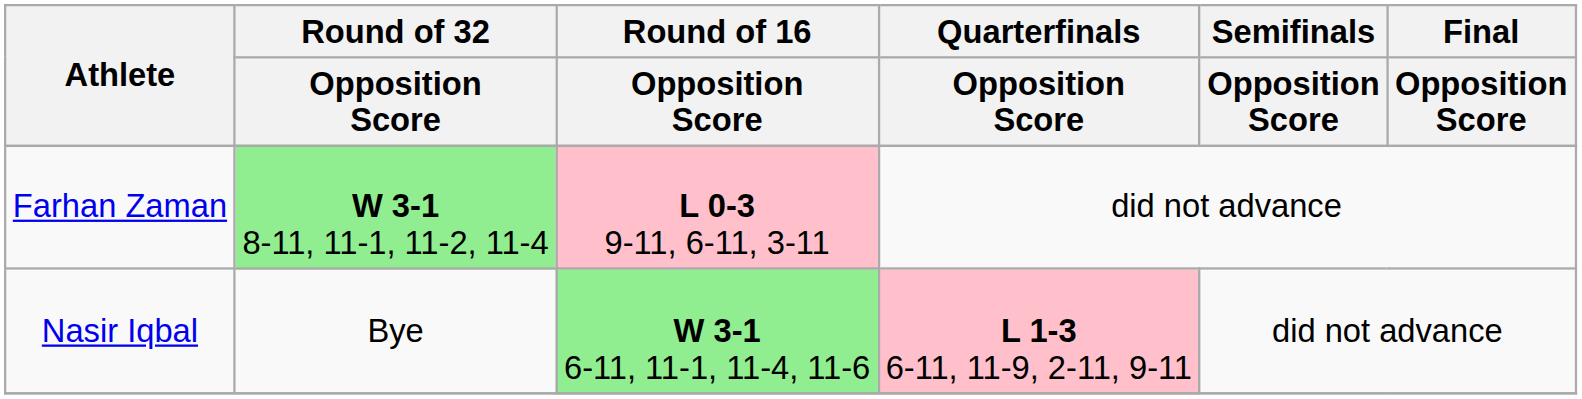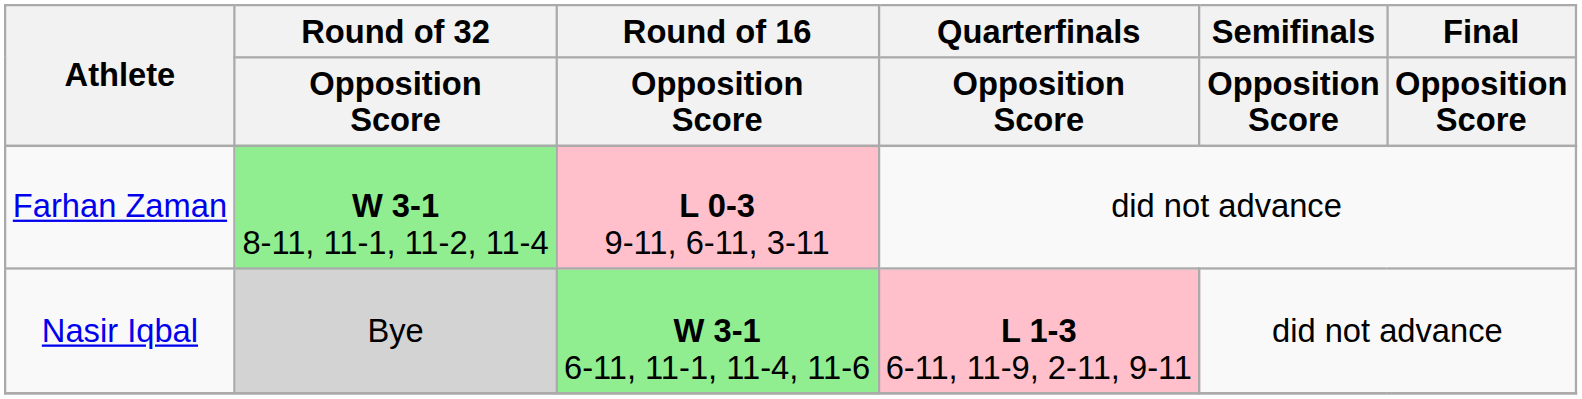(396, 332) no background -> (396, 332) lightgrey background
